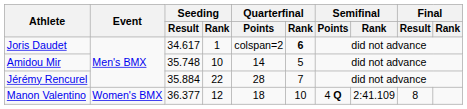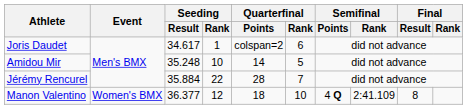(300, 46) bold -> (300, 46) normal
(184, 63) 35.748 -> (184, 63) 35.248
